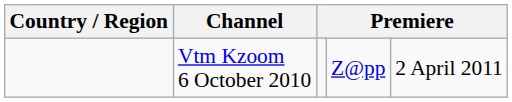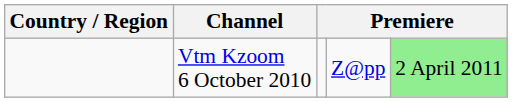(449, 67) no background -> (449, 67) lightgreen background
